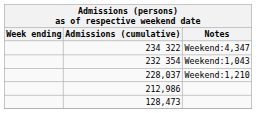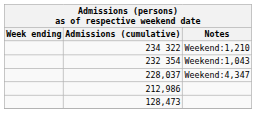(217, 48) Weekend:4,347 -> (217, 48) Weekend:1,210
(217, 75) Weekend:1,210 -> (217, 75) Weekend:4,347
